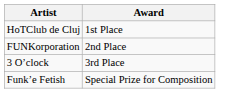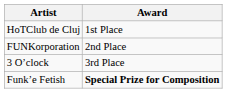(149, 79) normal -> (152, 79) bold
